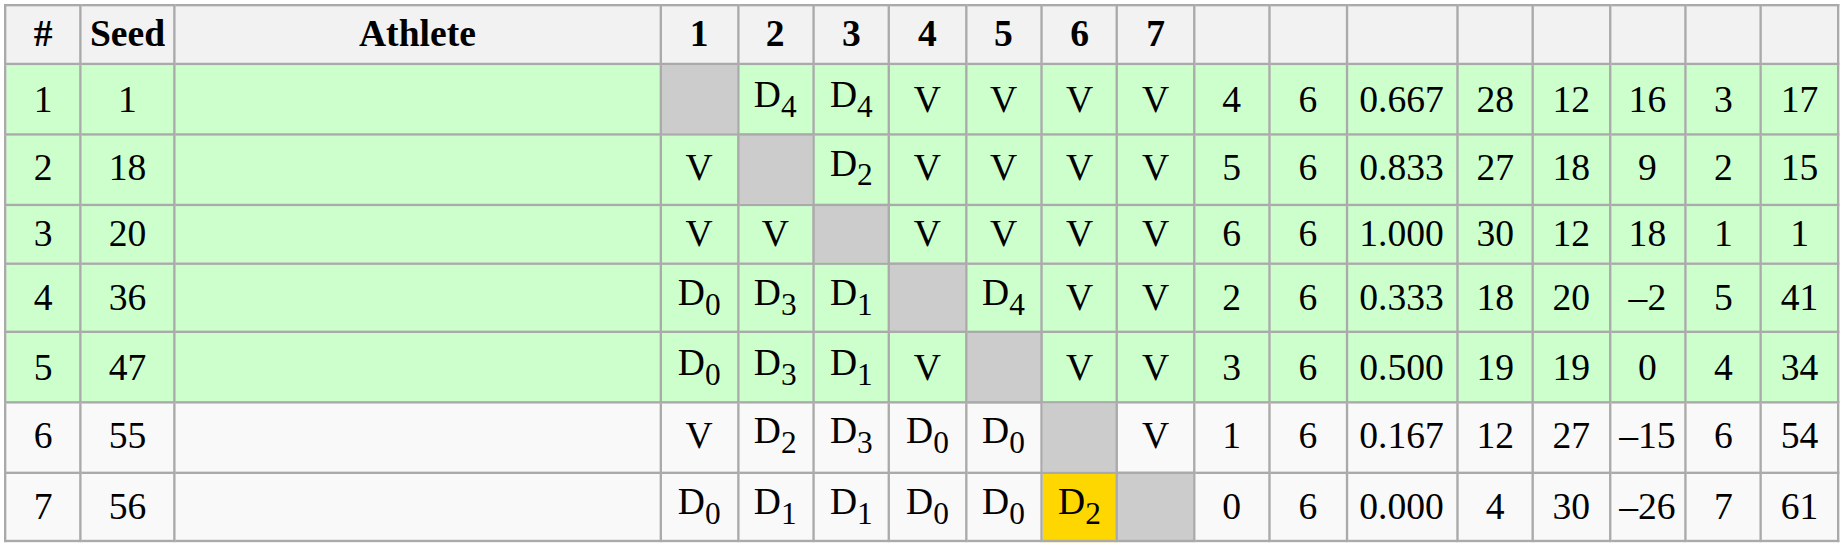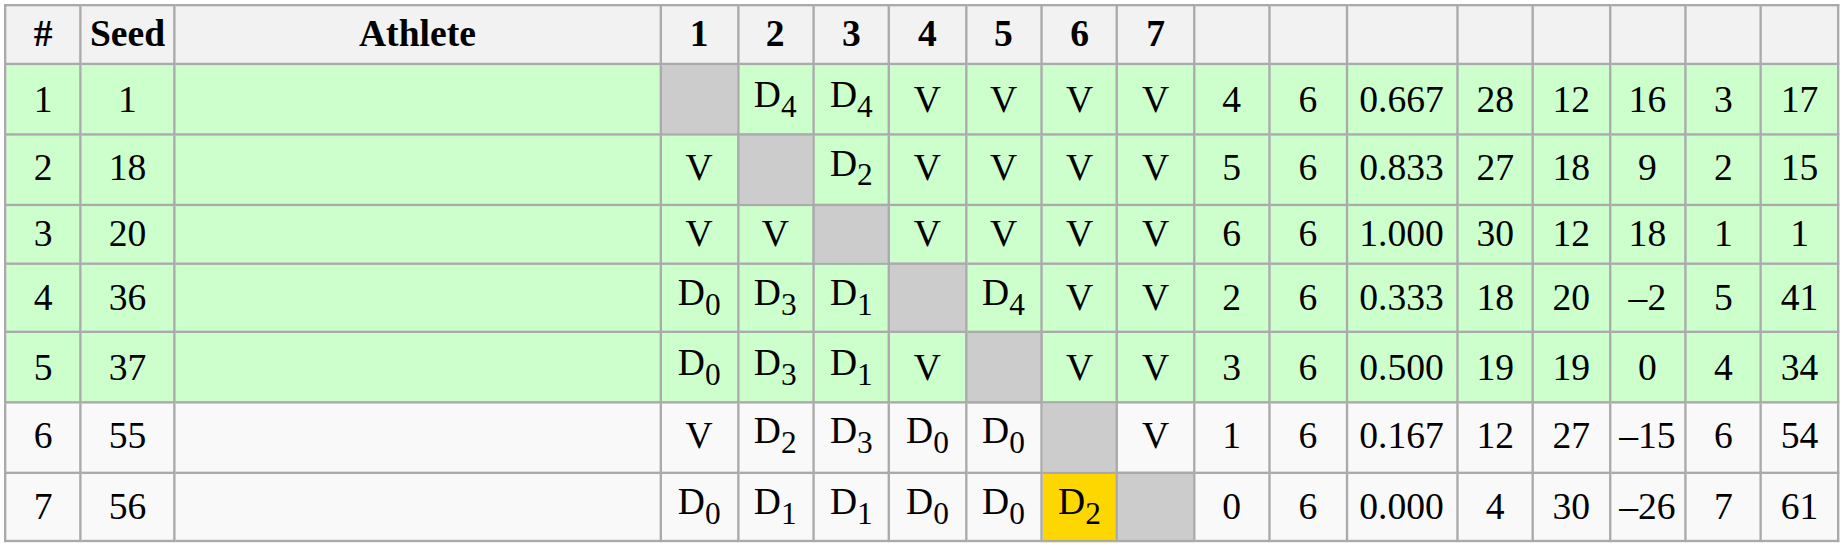(128, 366) 47 -> (128, 366) 37
